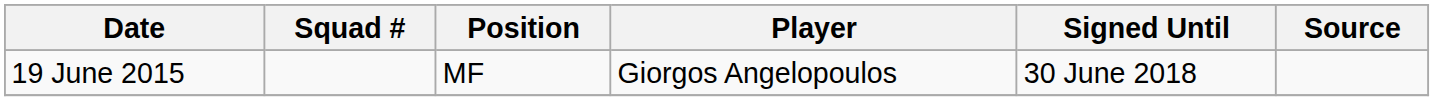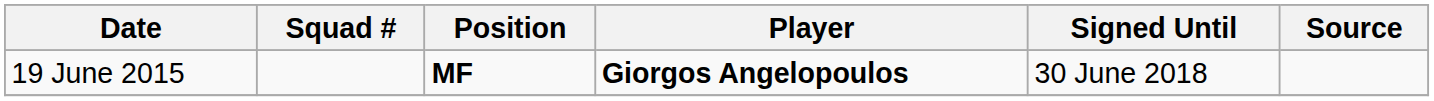(463, 73) normal -> (452, 73) bold
(757, 73) normal -> (755, 73) bold
